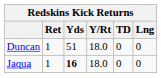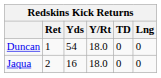(71, 47) 51 -> (71, 47) 54
(48, 64) 1 -> (48, 64) 2
(71, 64) bold -> (71, 64) normal
